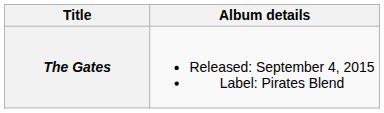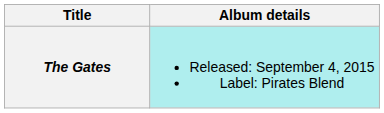(265, 75) no background -> (265, 75) paleturquoise background
